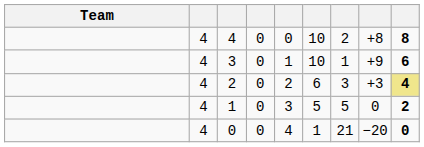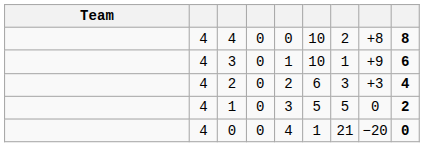(405, 85) khaki background -> (405, 85) no background
